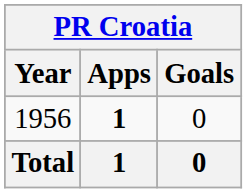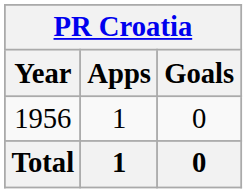(119, 118) bold -> (119, 118) normal
